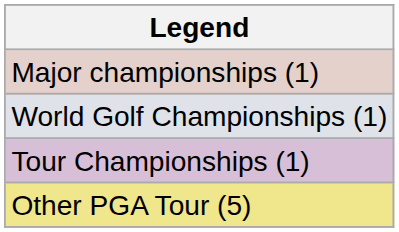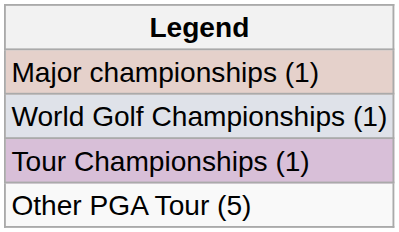(131, 205) khaki background -> (131, 205) no background
